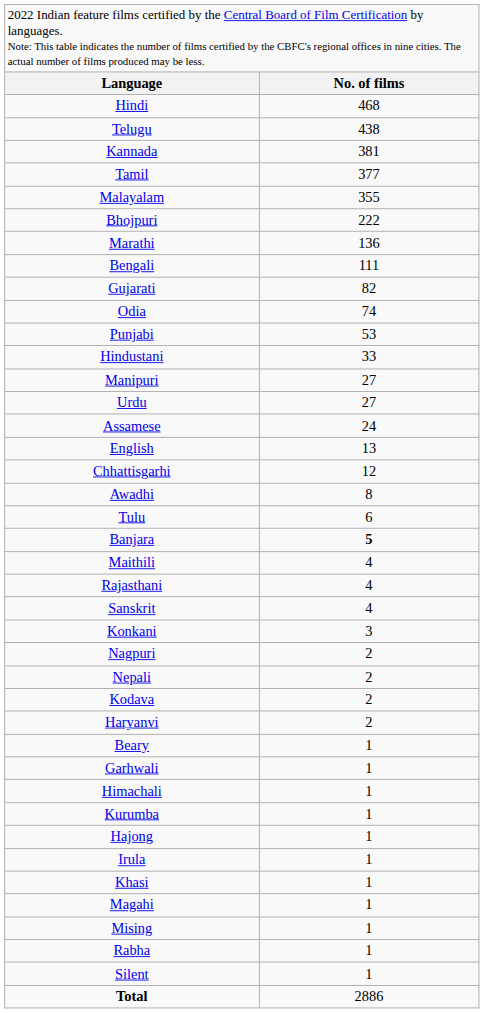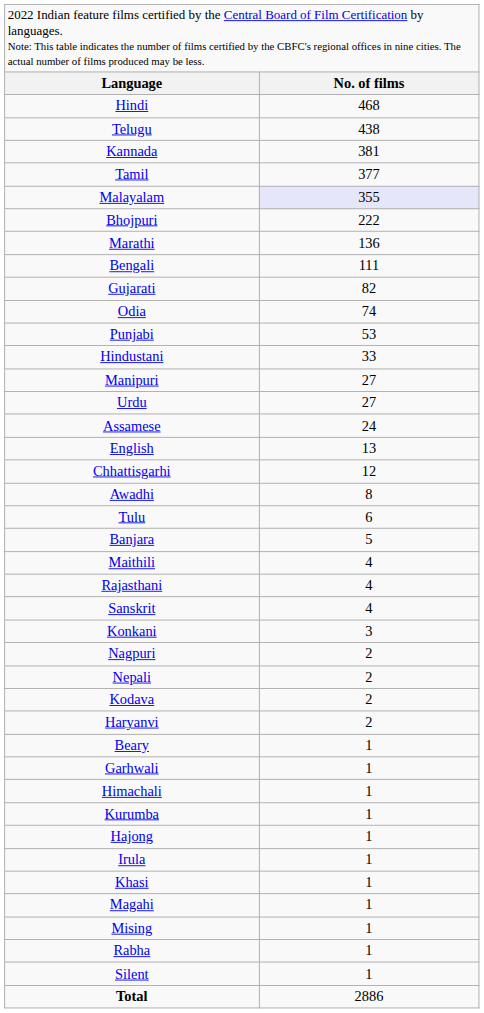(369, 197) no background -> (369, 197) lavender background
(369, 539) bold -> (369, 539) normal
